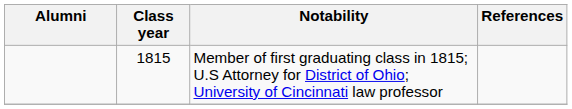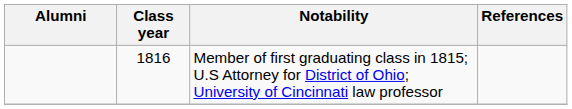(153, 57) 1815 -> (153, 57) 1816
